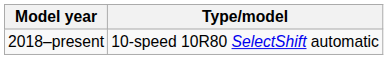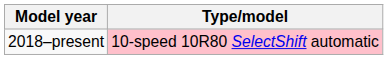(245, 41) no background -> (245, 41) pink background
